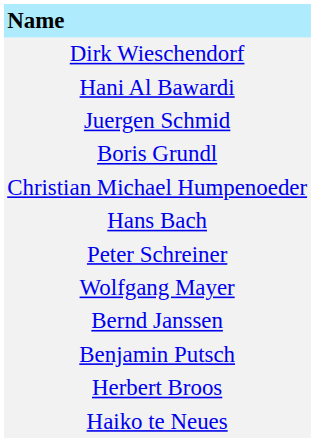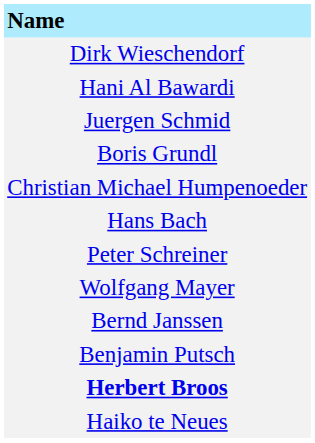(157, 387) normal -> (157, 387) bold
